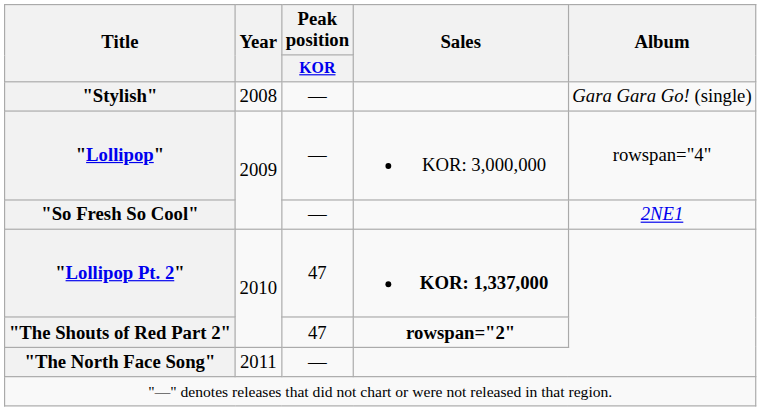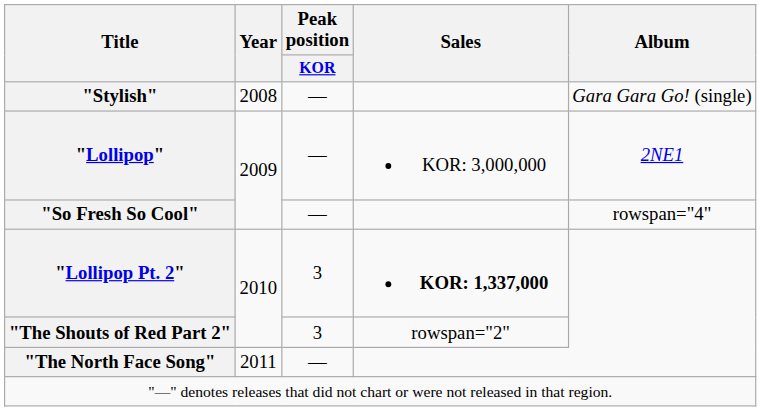(662, 155) rowspan="4" -> (662, 155) 2NE1
(662, 214) 2NE1 -> (662, 214) rowspan="4"
(317, 273) 47 -> (317, 273) 3
(317, 332) 47 -> (317, 332) 3
(461, 332) bold -> (461, 332) normal
